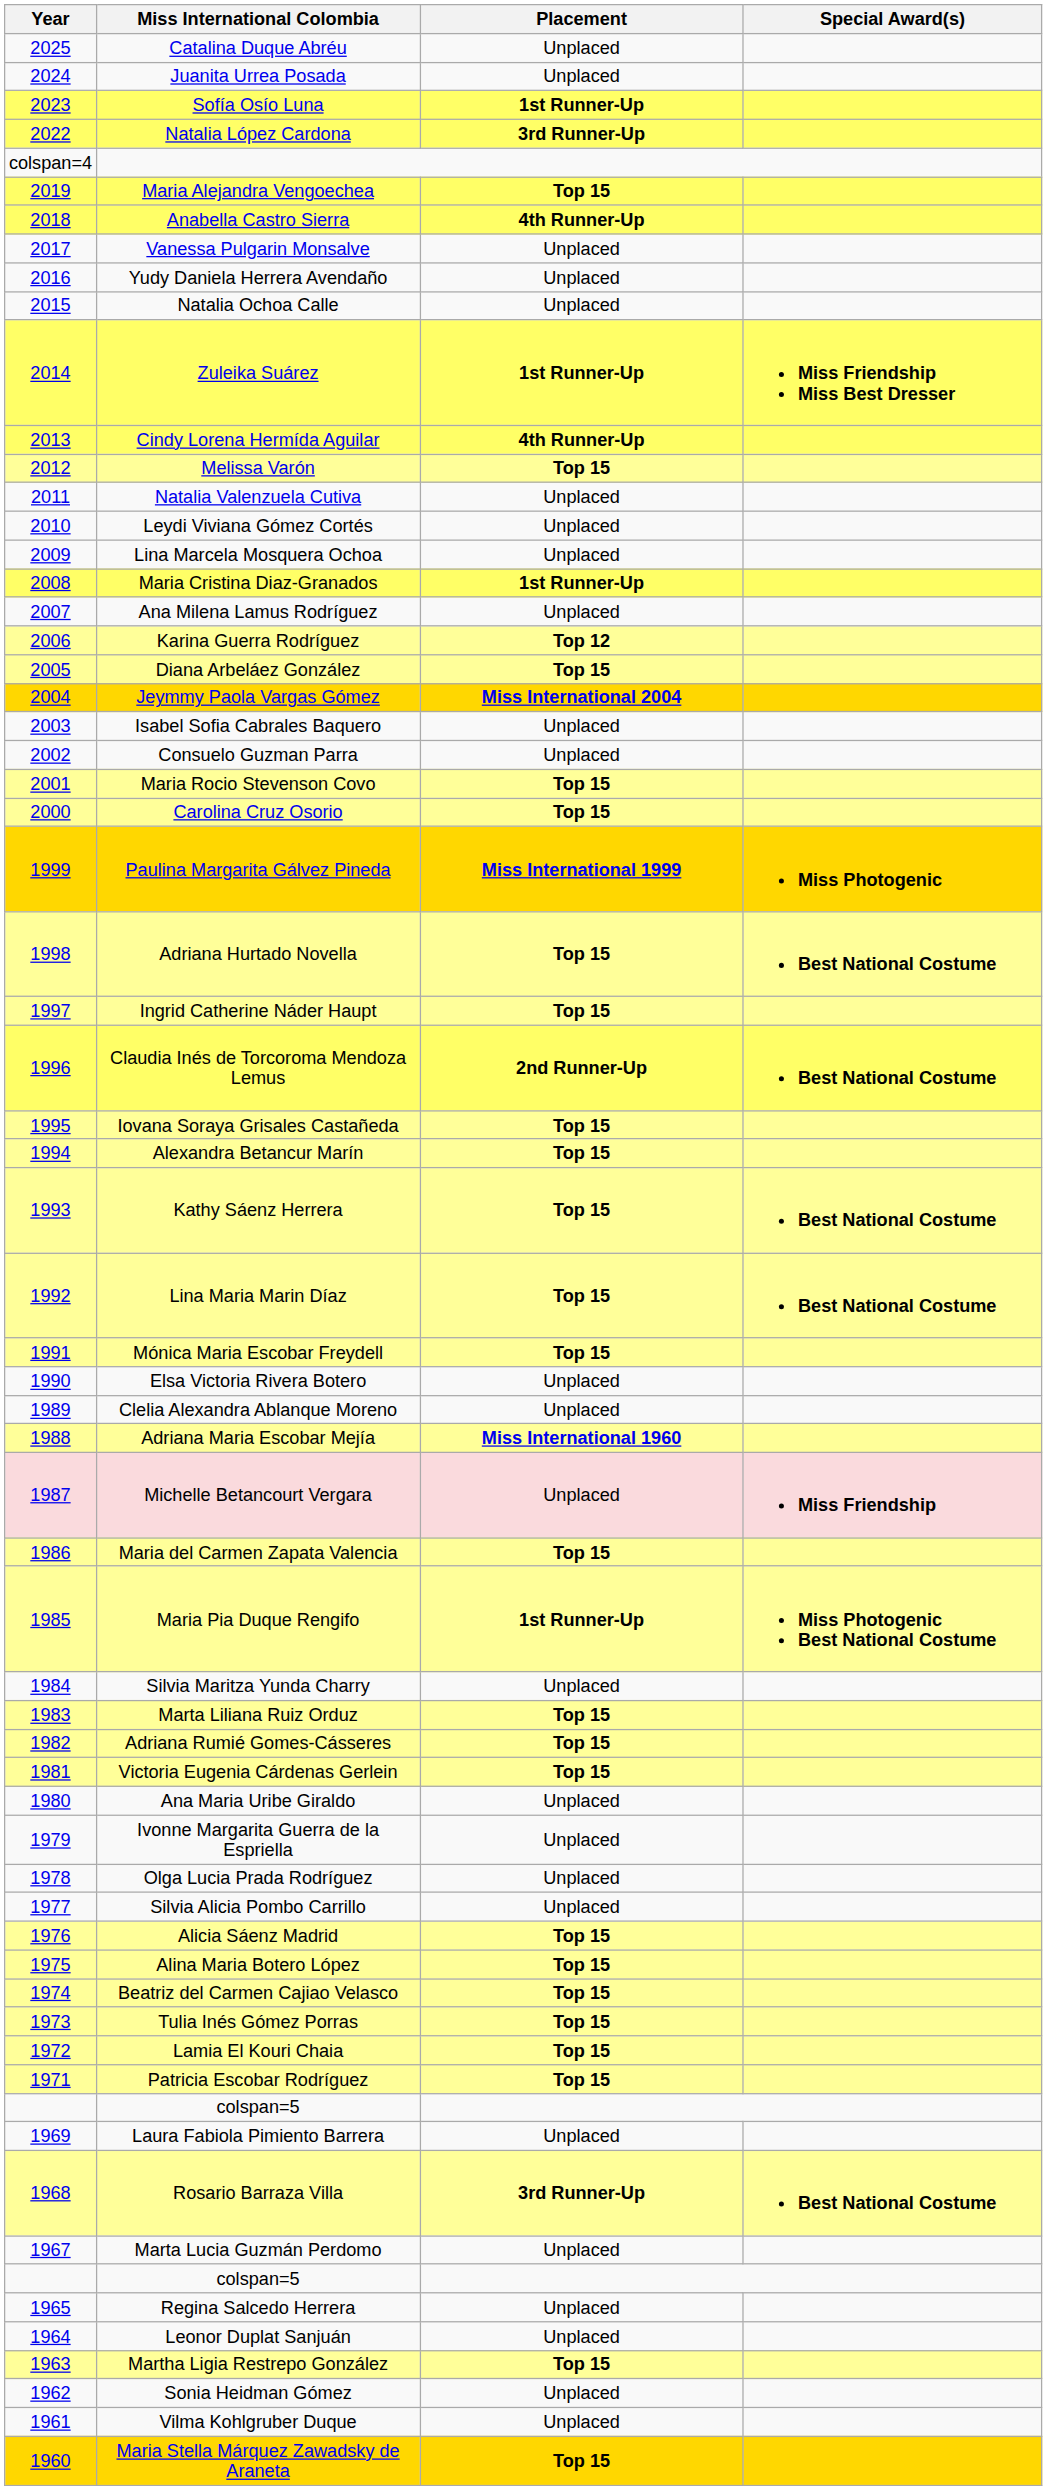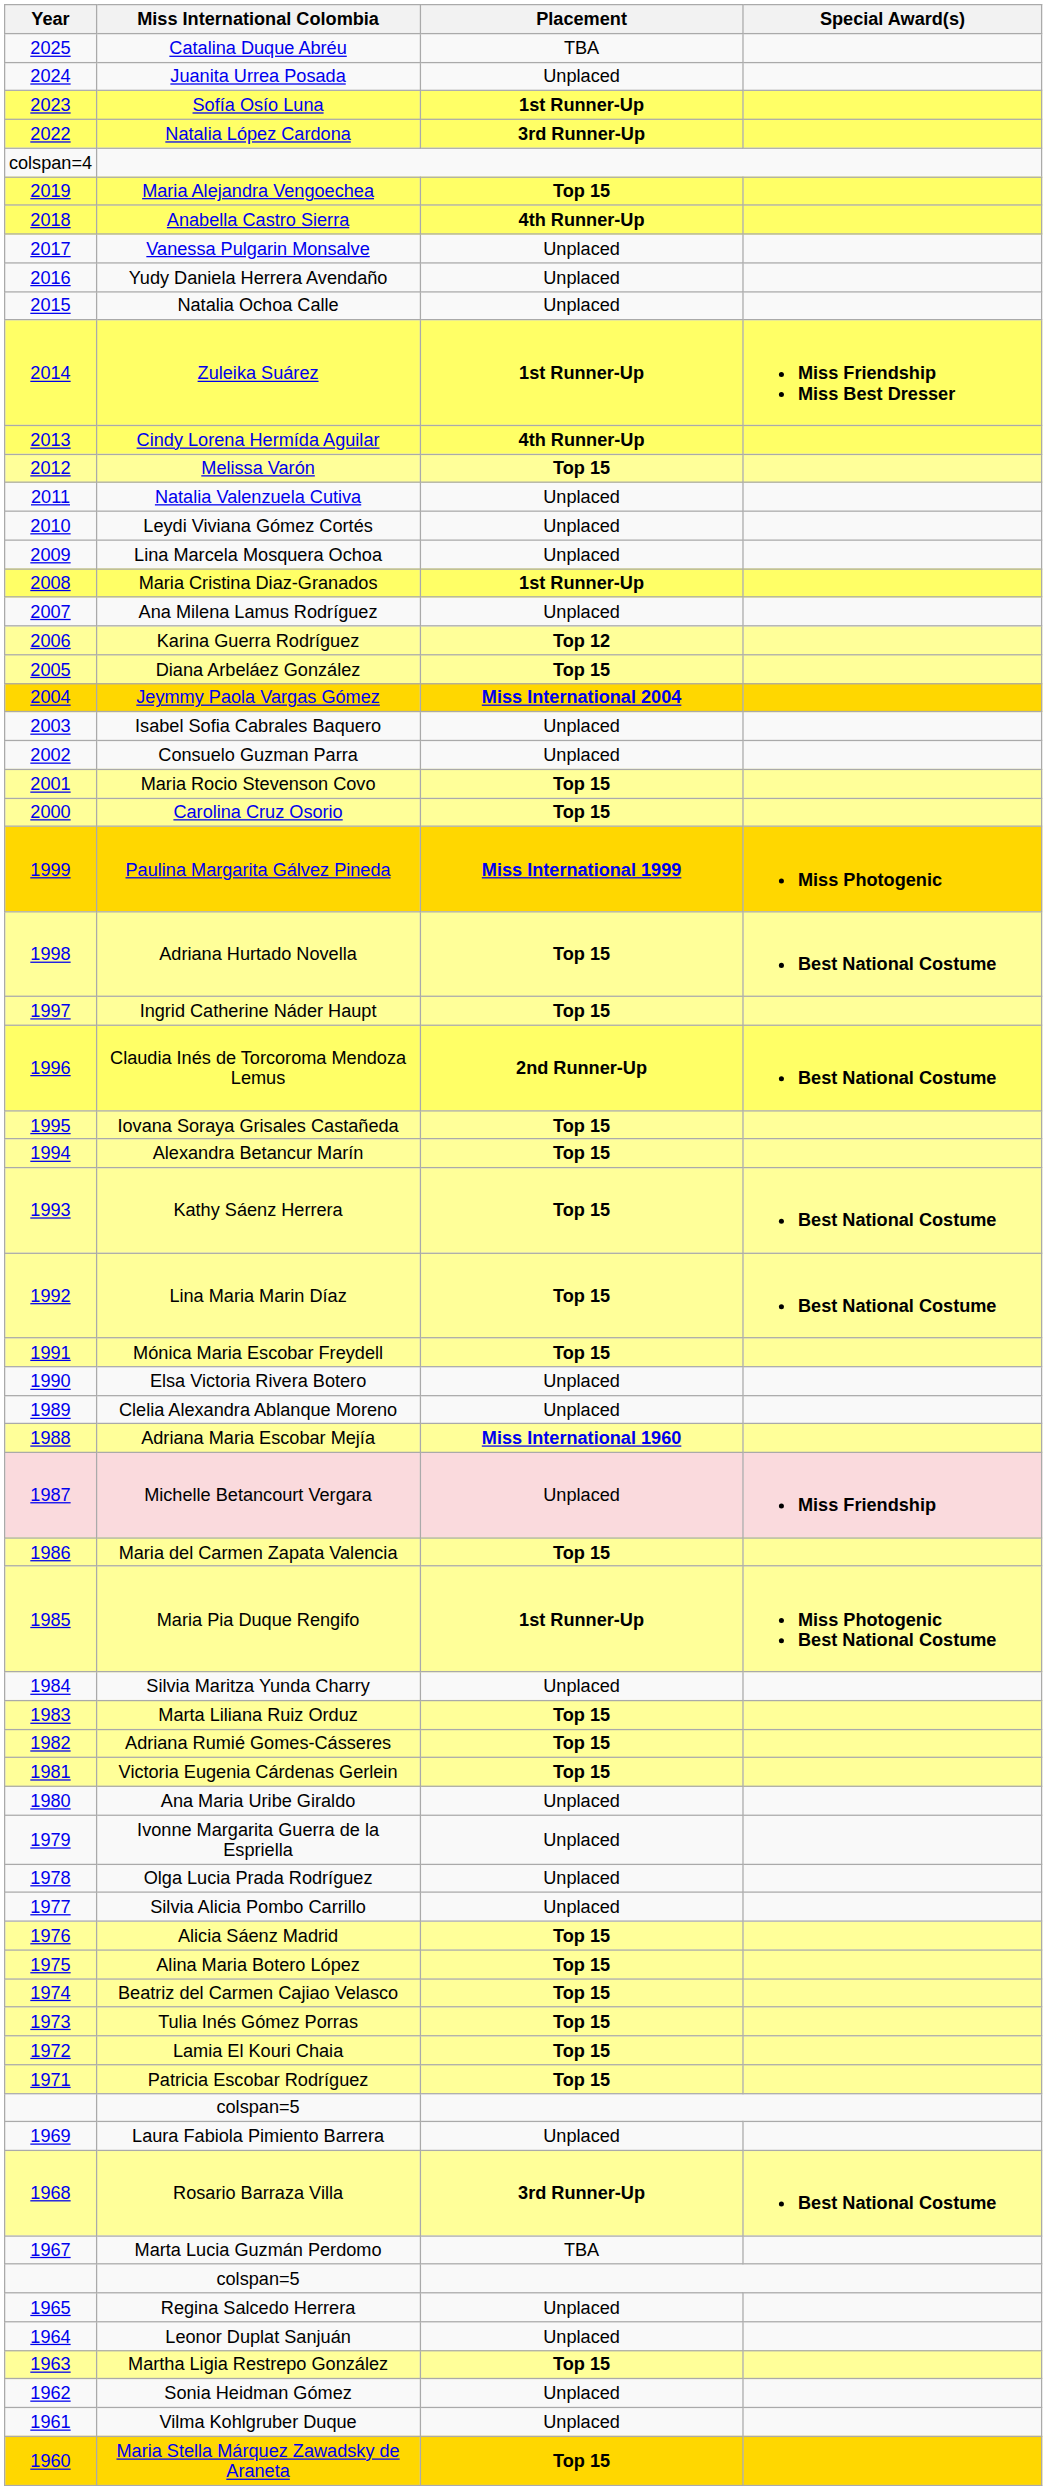(582, 48) Unplaced -> (582, 48) TBA
(582, 2250) Unplaced -> (582, 2250) TBA
